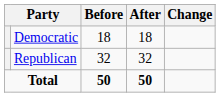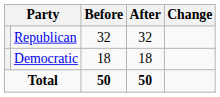rows swapped: (45, 59) <-> (46, 37)
